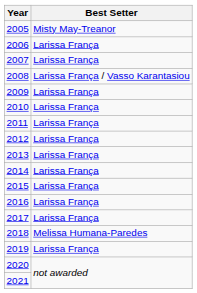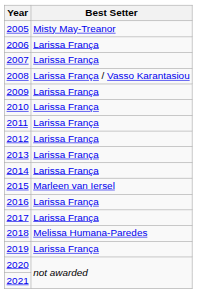(66, 186) Larissa França -> (74, 186) Marleen van Iersel
